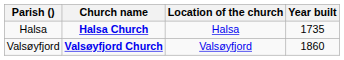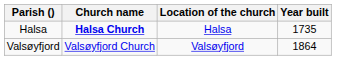(114, 47) bold -> (110, 47) normal
(312, 47) 1860 -> (304, 47) 1864
